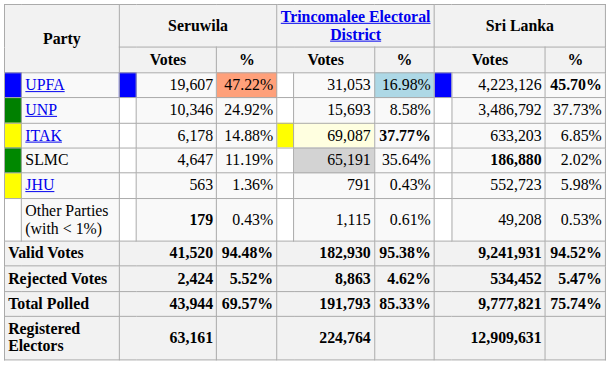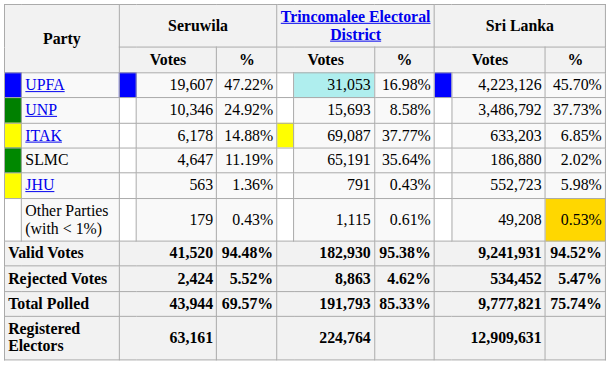(249, 85) lightsalmon background -> (249, 85) no background
(349, 85) no background -> (349, 85) paleturquoise background
(406, 85) lightblue background -> (406, 85) no background
(576, 85) bold -> (577, 85) normal
(349, 135) lightyellow background -> (349, 135) no background
(405, 135) bold -> (406, 135) normal
(349, 160) lightgrey background -> (349, 160) no background
(516, 160) bold -> (516, 160) normal
(201, 219) bold -> (201, 219) normal
(581, 219) no background -> (581, 219) gold background
